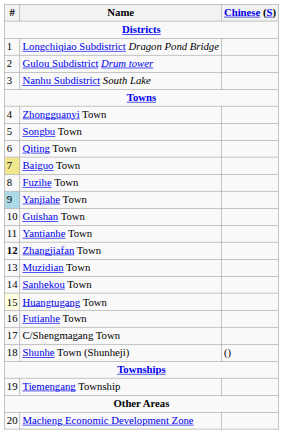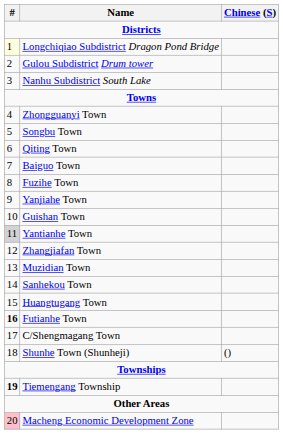(9, 47) no background -> (9, 47) lightyellow background
(9, 166) khaki background -> (9, 166) no background
(9, 200) lightblue background -> (9, 200) no background
(12, 234) no background -> (12, 234) lightgrey background
(12, 251) bold -> (12, 251) normal
(12, 302) lightyellow background -> (12, 302) no background
(12, 319) normal -> (12, 319) bold
(12, 387) normal -> (12, 387) bold
(12, 421) no background -> (12, 421) pink background
